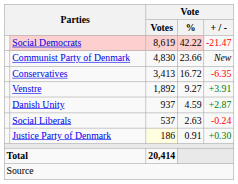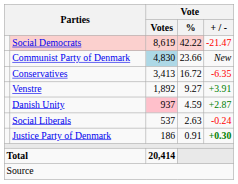(164, 58) no background -> (164, 58) lightblue background
(168, 105) no background -> (168, 105) pink background
(168, 136) lightyellow background -> (168, 136) no background
(220, 136) normal -> (220, 136) bold
